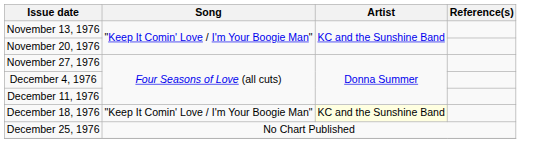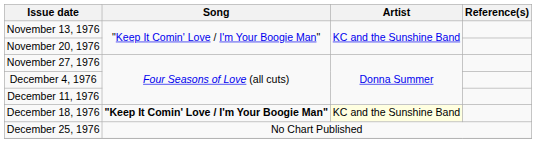(208, 113) normal -> (216, 113) bold
